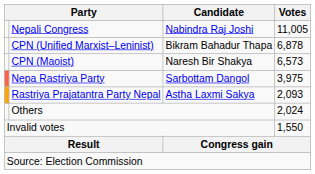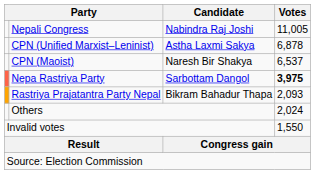(219, 45) Bikram Bahadur Thapa -> (210, 45) Astha Laxmi Sakya
(290, 62) 6,573 -> (290, 62) 6,537
(290, 78) normal -> (290, 78) bold
(210, 95) Astha Laxmi Sakya -> (219, 95) Bikram Bahadur Thapa
